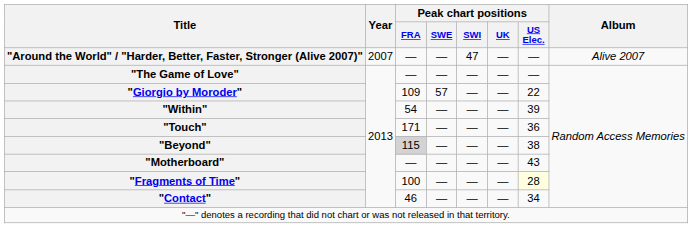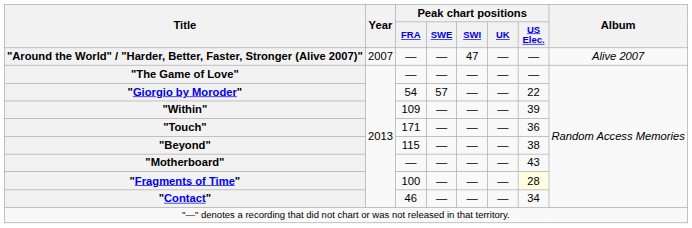(411, 92) 109 -> (411, 92) 54
(411, 109) 54 -> (411, 109) 109
(411, 145) lightgrey background -> (411, 145) no background
